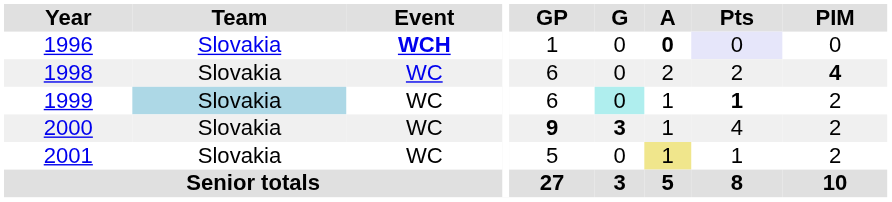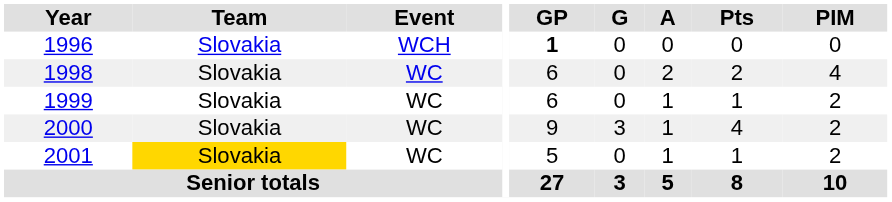(424, 45) bold -> (424, 45) normal
(552, 45) normal -> (552, 45) bold
(668, 45) bold -> (668, 45) normal
(737, 45) lavender background -> (737, 45) no background
(835, 72) bold -> (835, 72) normal
(239, 100) lightblue background -> (239, 100) no background
(620, 100) paleturquoise background -> (620, 100) no background
(737, 100) bold -> (737, 100) normal
(552, 128) bold -> (552, 128) normal
(620, 128) bold -> (620, 128) normal
(239, 155) no background -> (239, 155) gold background
(668, 155) khaki background -> (668, 155) no background
